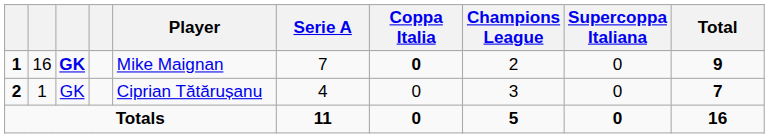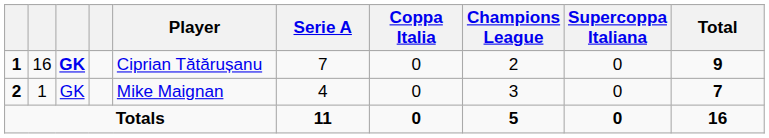(170, 64) Mike Maignan -> (190, 64) Ciprian Tătărușanu
(416, 64) bold -> (416, 64) normal
(190, 91) Ciprian Tătărușanu -> (170, 91) Mike Maignan
